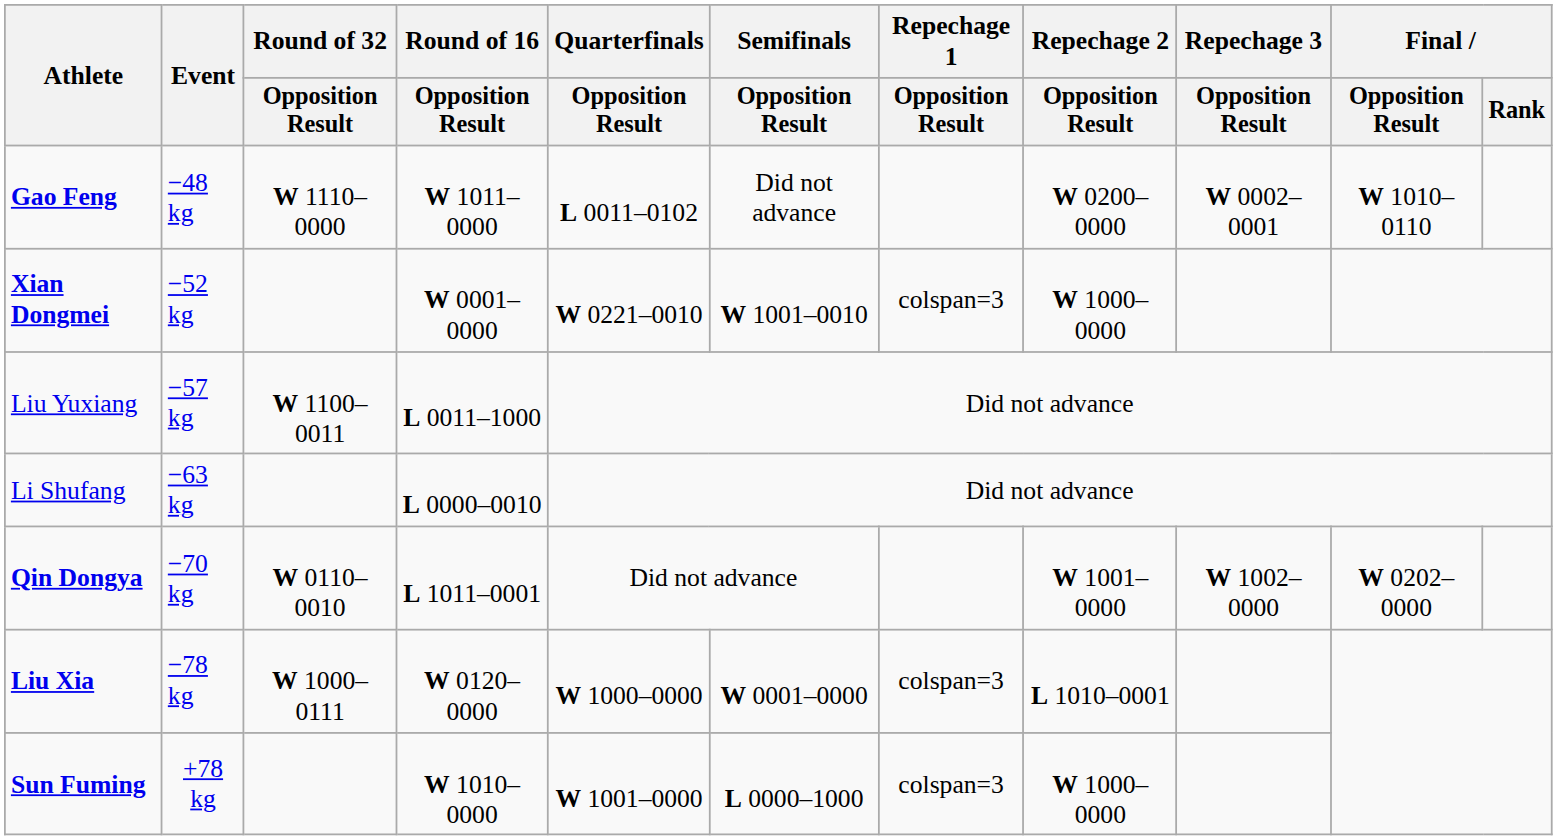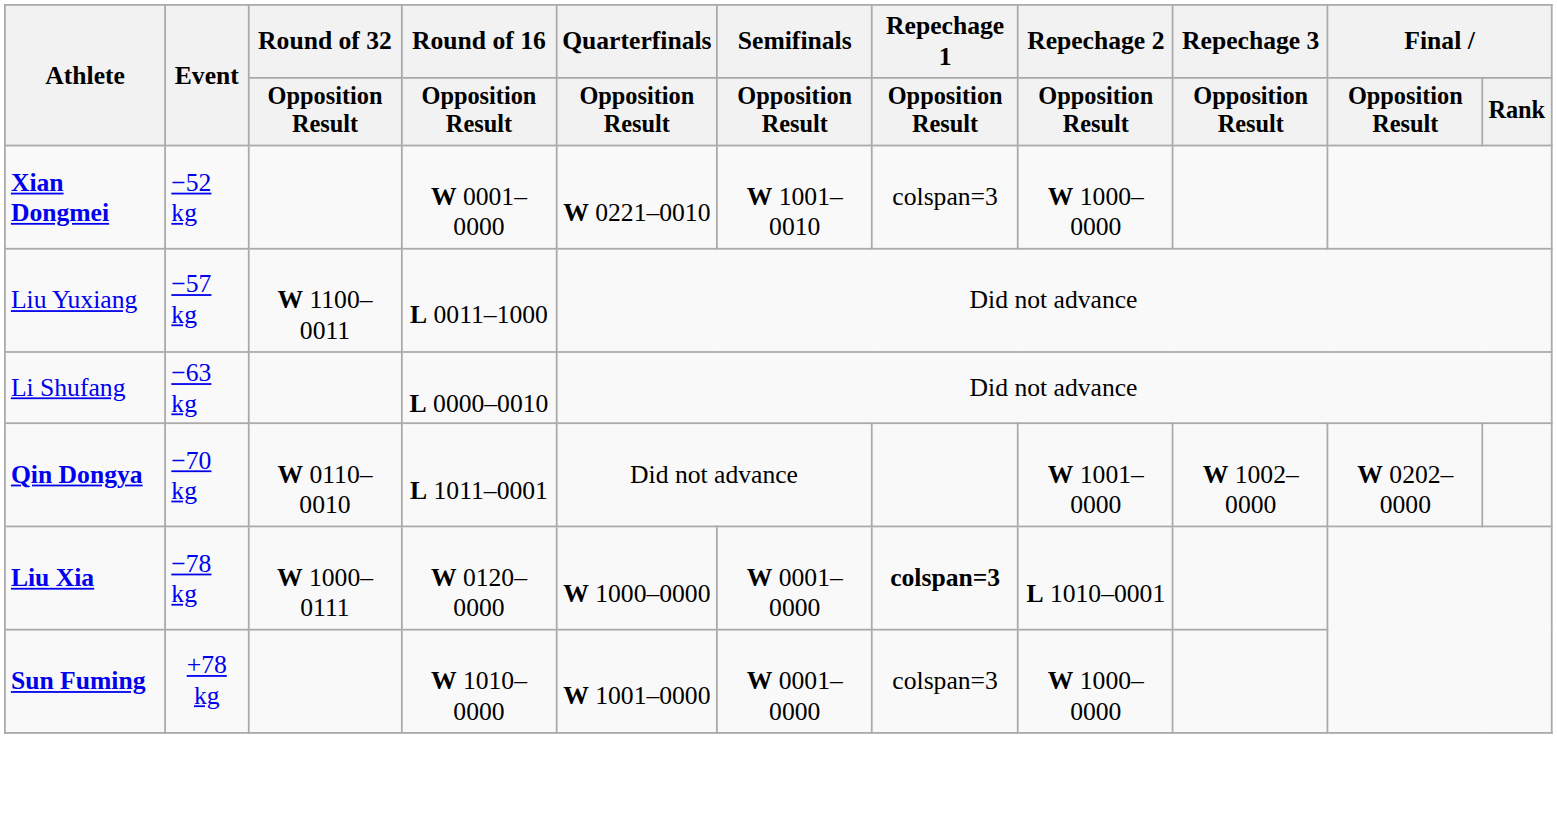- row: (64, 197)
(951, 681) normal -> (945, 578) bold
(794, 798) L 0000–1000 -> (795, 696) W 0001–0000
